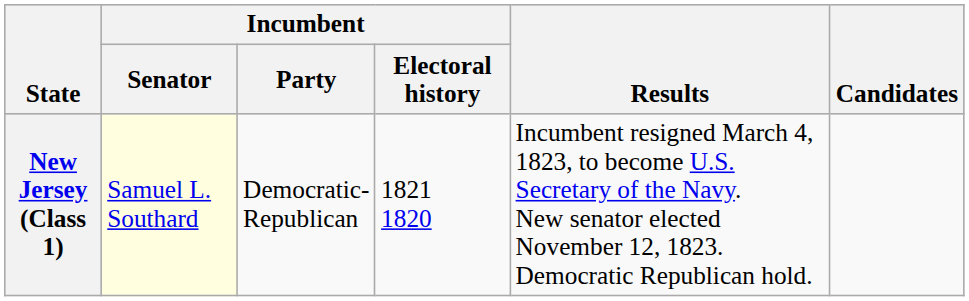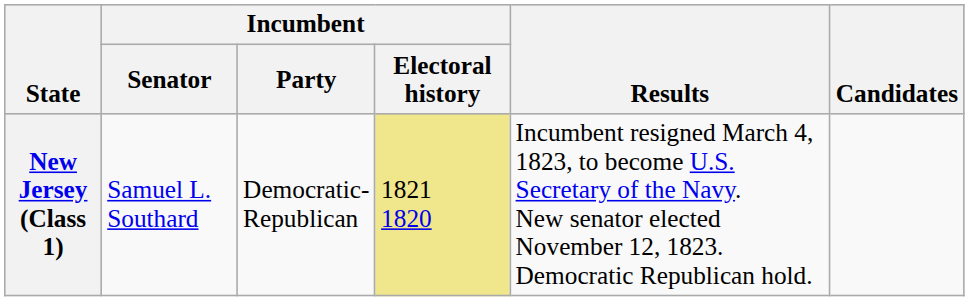(159, 204) lightyellow background -> (159, 204) no background
(406, 204) no background -> (406, 204) khaki background
